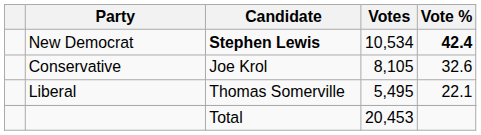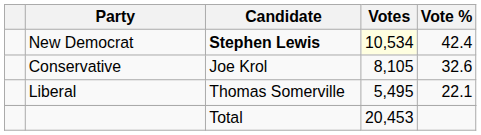(389, 42) no background -> (389, 42) lightyellow background
(457, 42) bold -> (457, 42) normal
